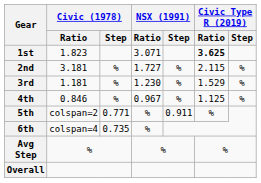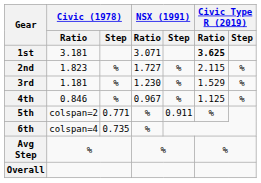(74, 53) 1.823 -> (74, 53) 3.181
(74, 68) 3.181 -> (74, 68) 1.823
